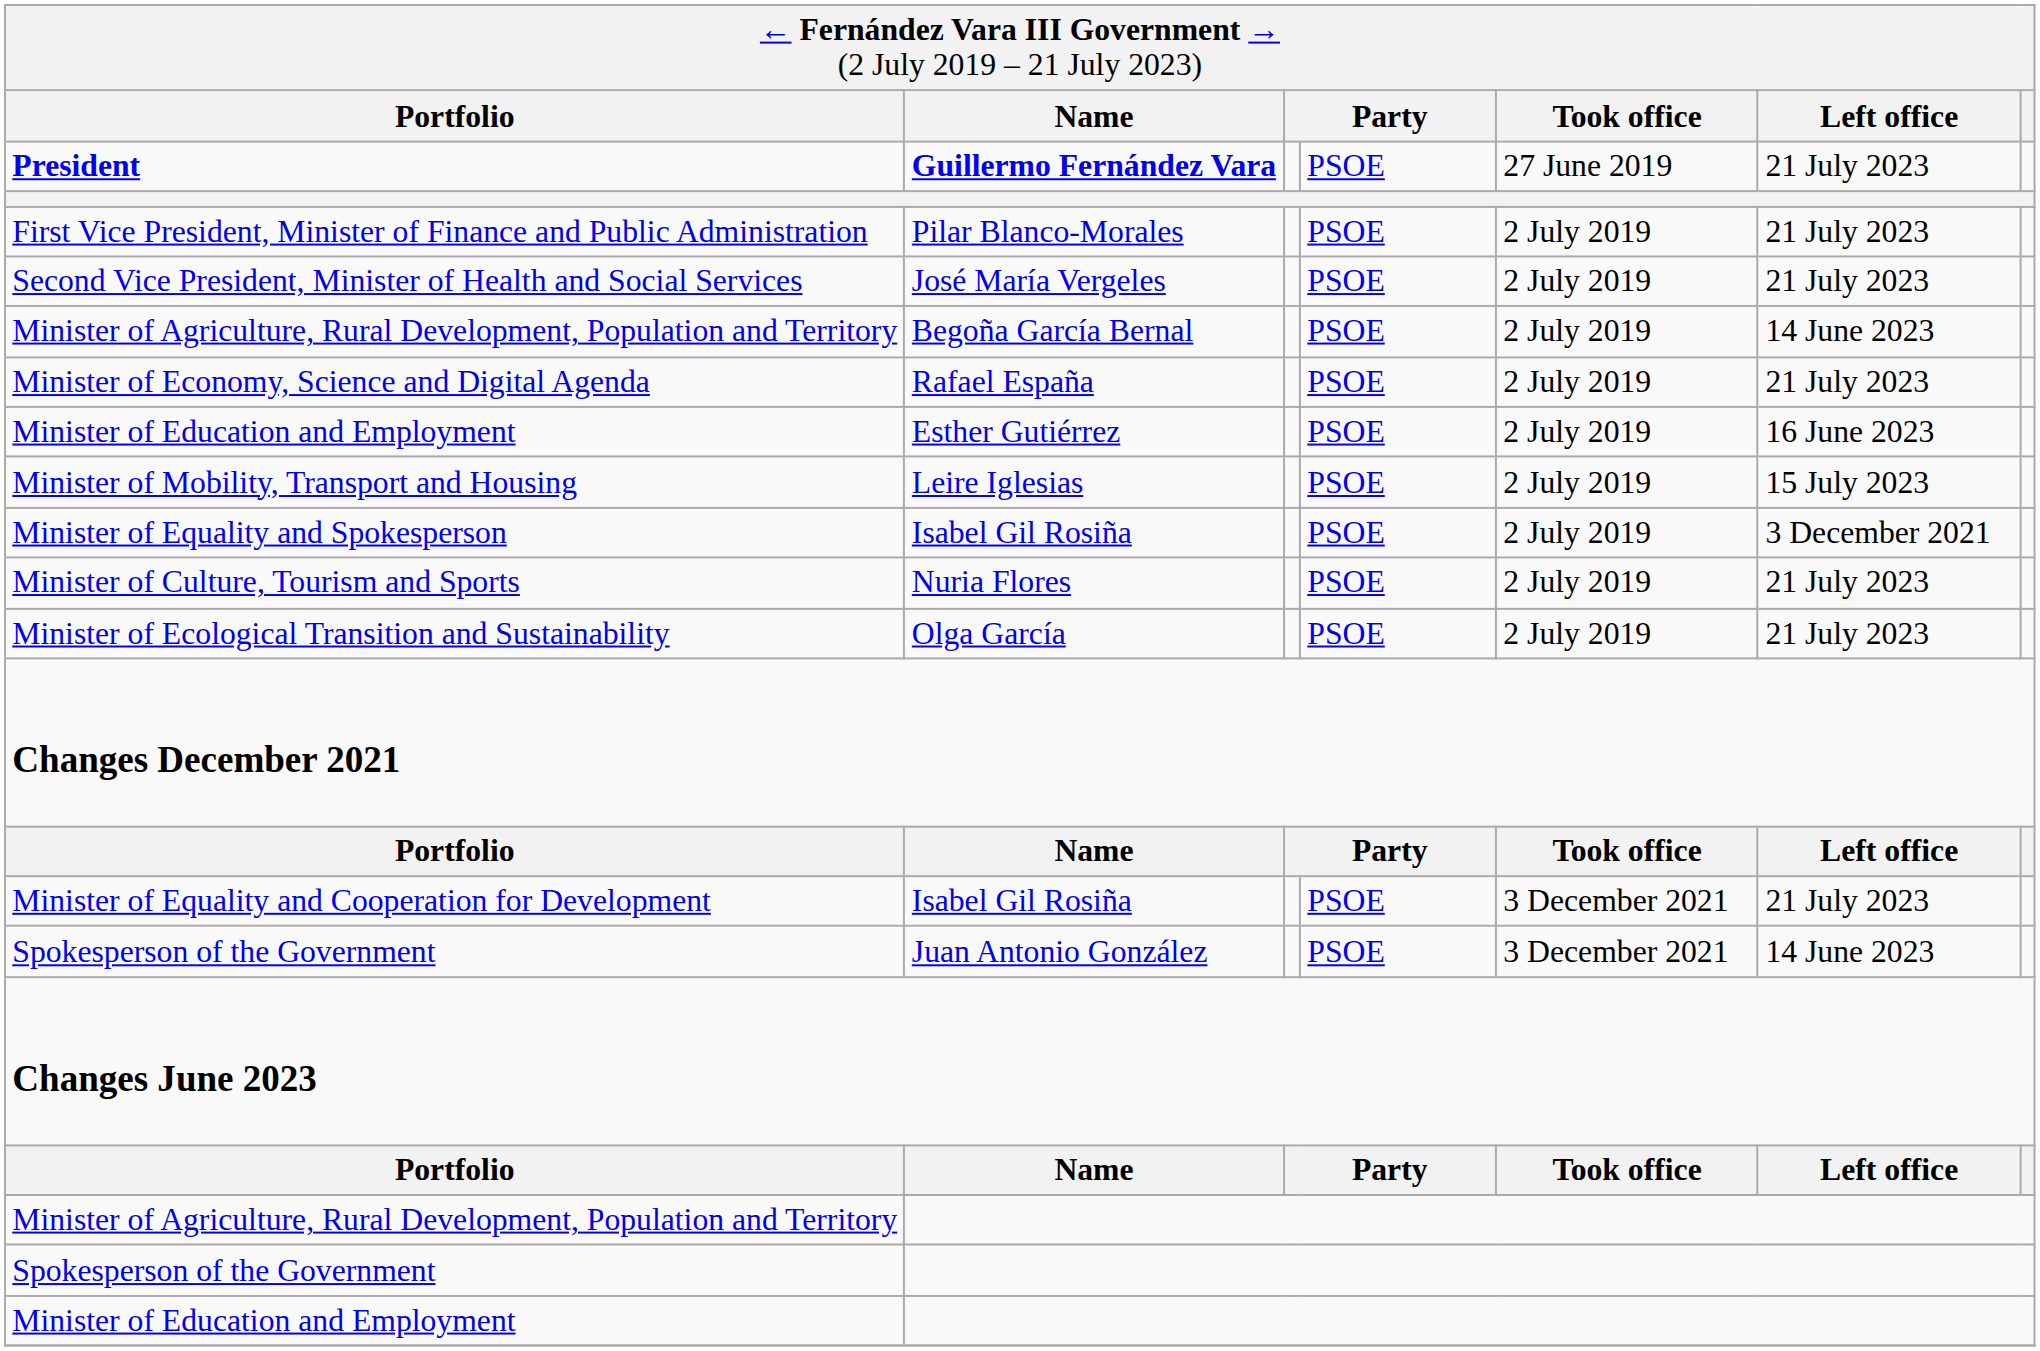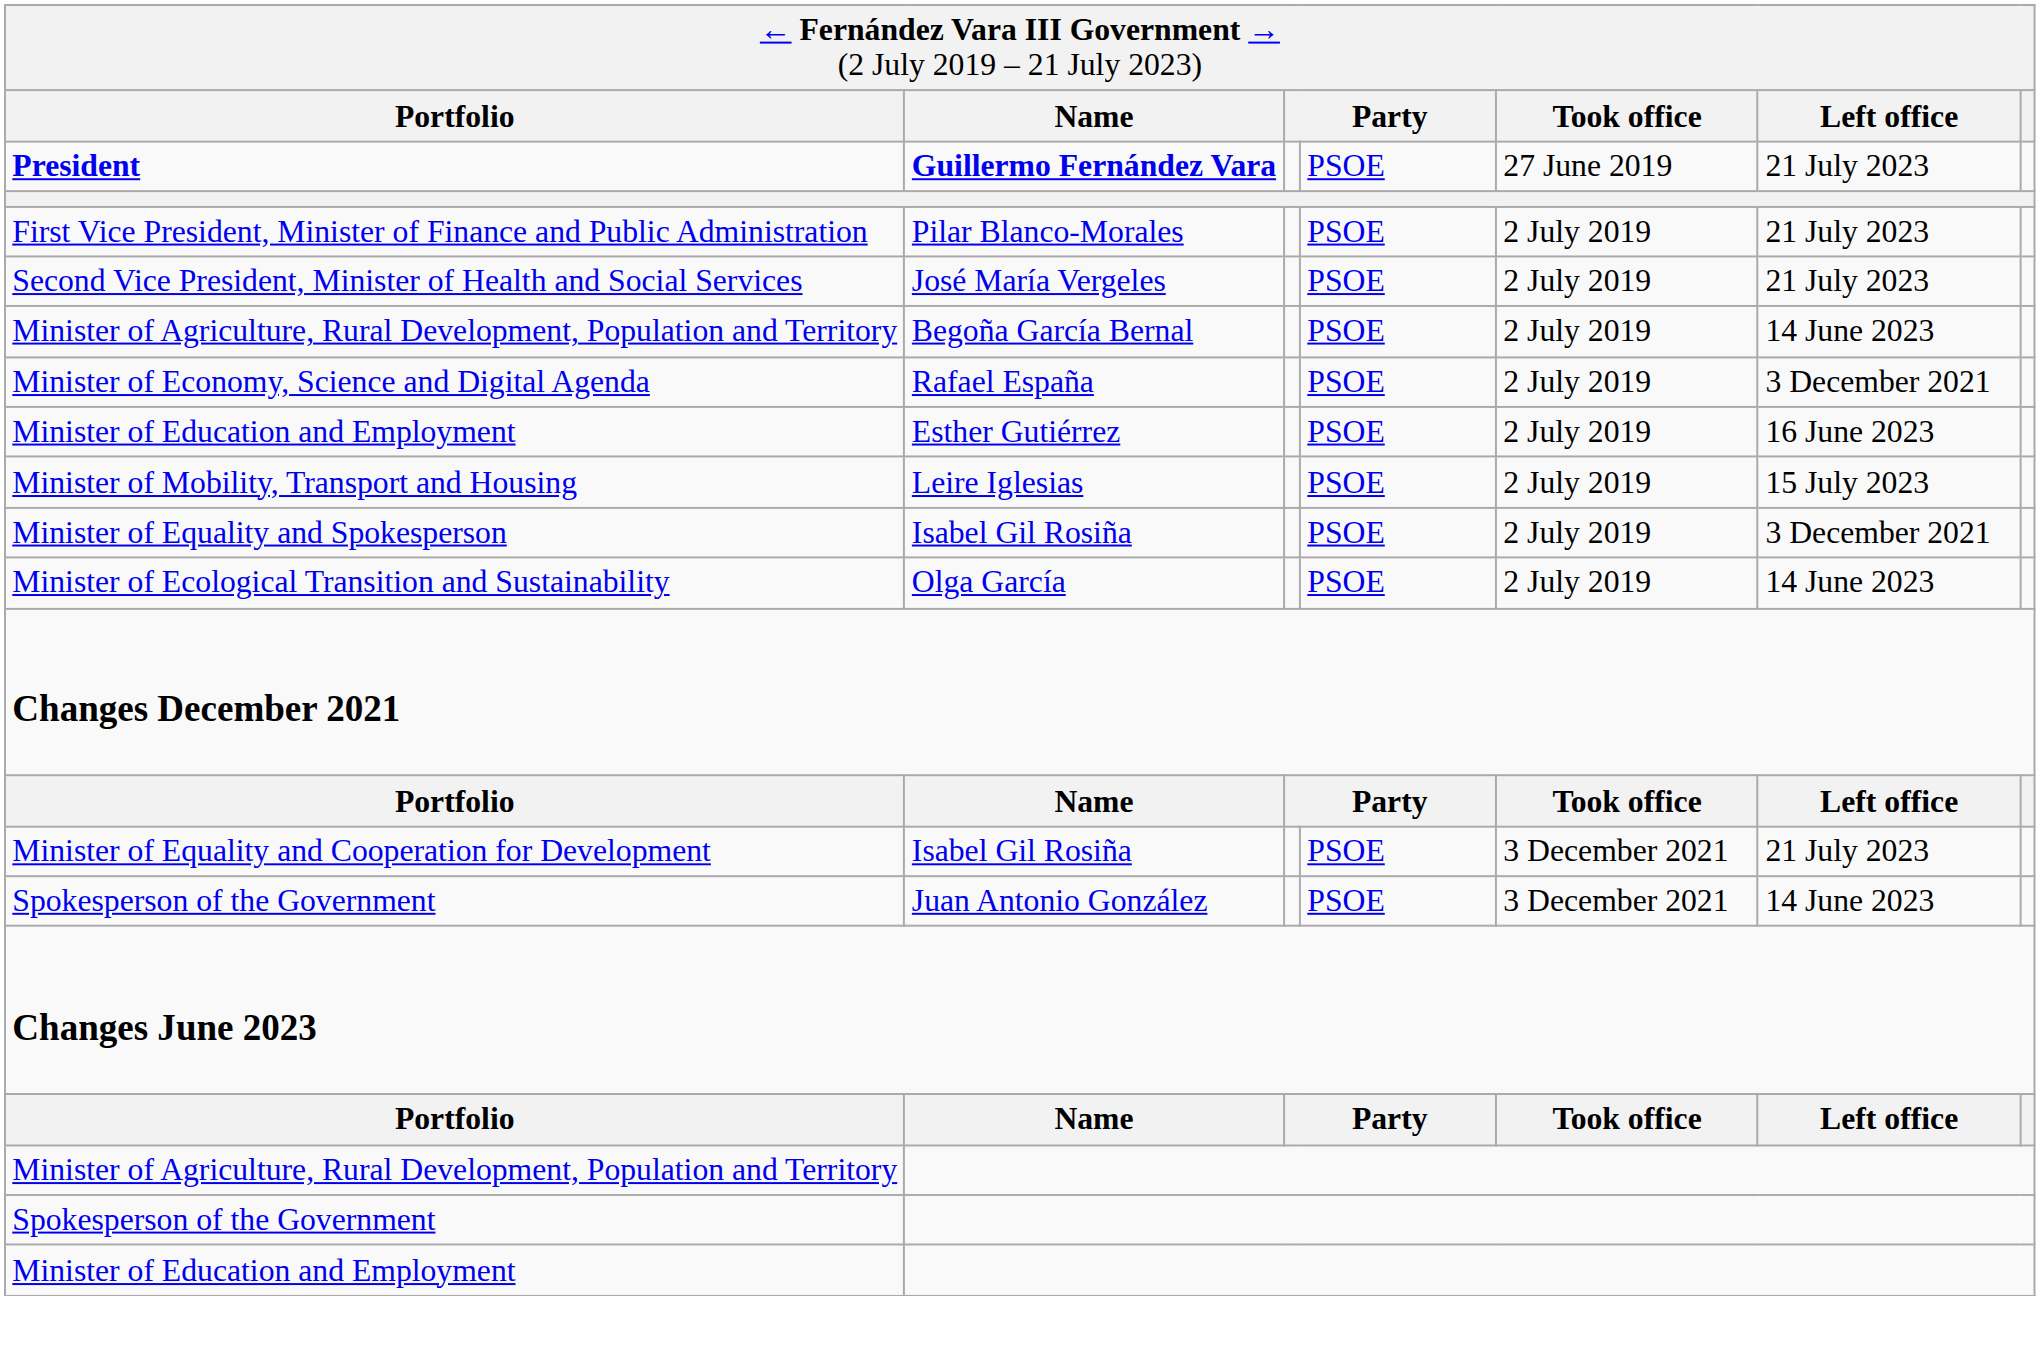(1847, 381) 21 July 2023 -> (1878, 381) 3 December 2021
- row: (266, 582)
(1847, 632) 21 July 2023 -> (1850, 582) 14 June 2023
